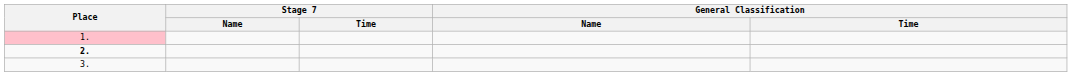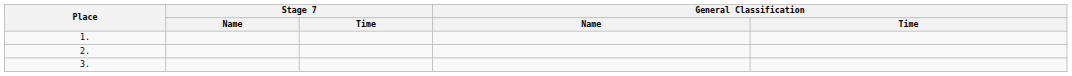(85, 38) pink background -> (85, 38) no background
(85, 51) bold -> (85, 51) normal
